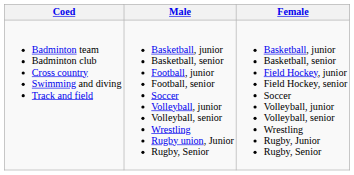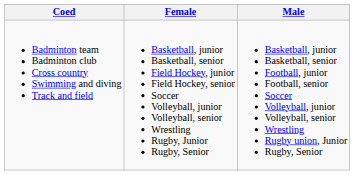columns swapped: (180, 12) <-> (293, 12)
